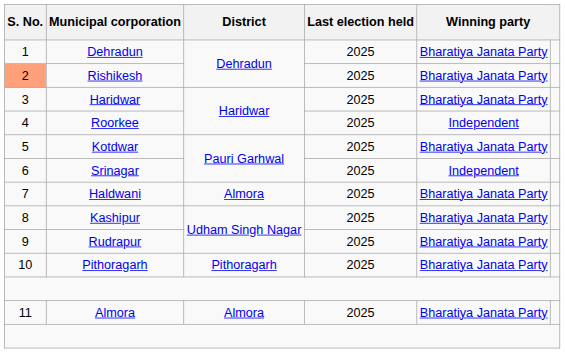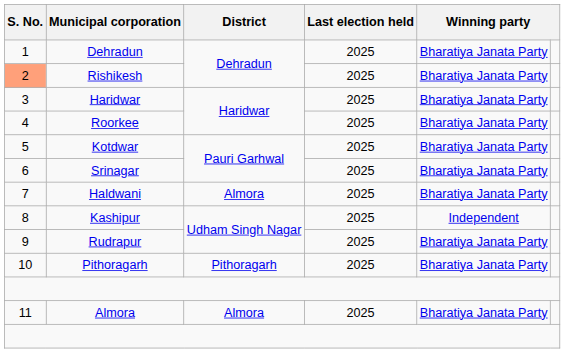(484, 123) Independent -> (484, 123) Bharatiya Janata Party
(484, 170) Independent -> (484, 170) Bharatiya Janata Party
(484, 217) Bharatiya Janata Party -> (484, 217) Independent
